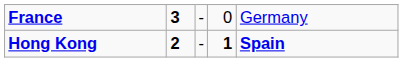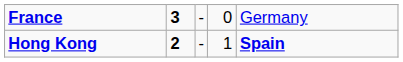(228, 43) bold -> (228, 43) normal
